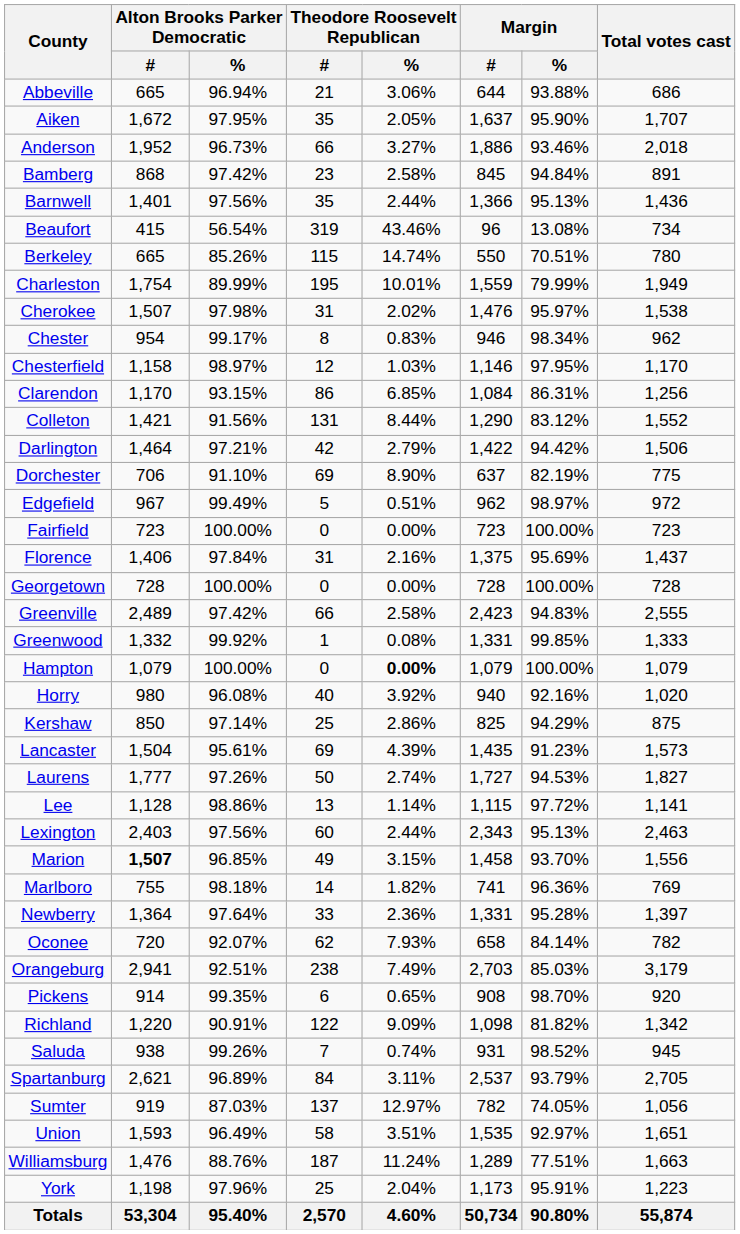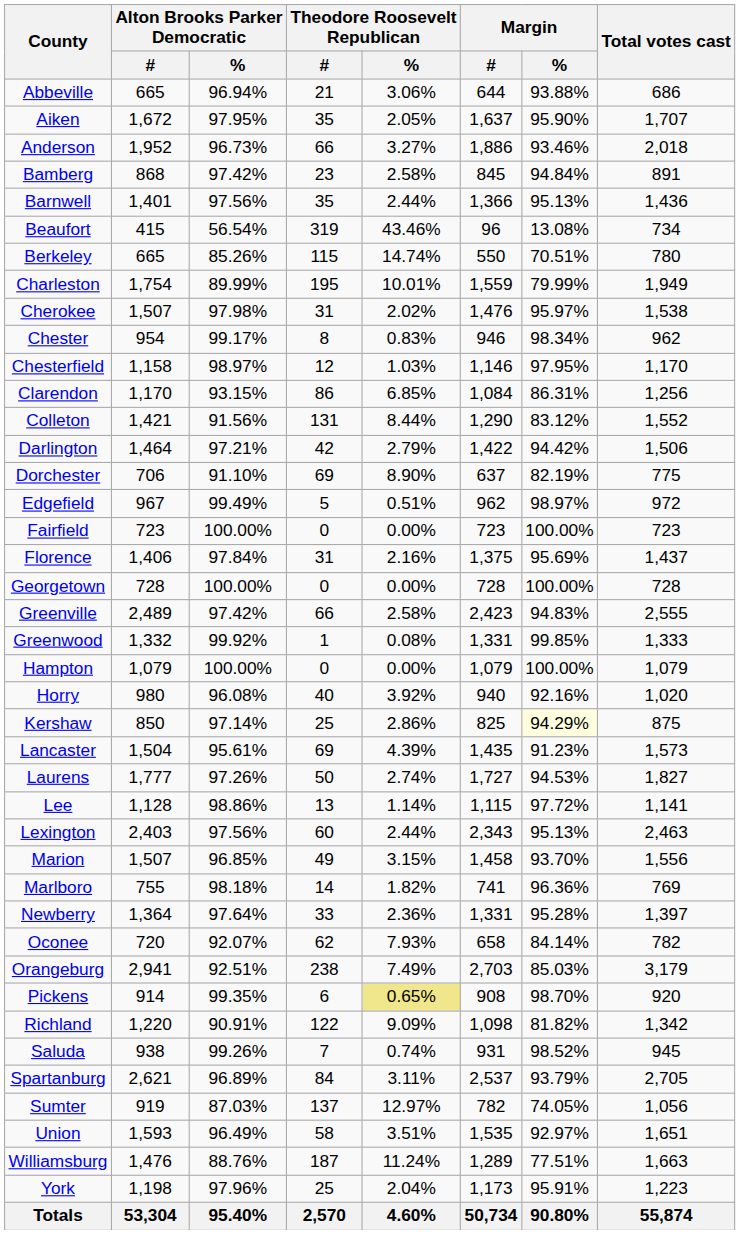(411, 667) bold -> (411, 667) normal
(559, 722) no background -> (559, 722) lightyellow background
(150, 859) bold -> (150, 859) normal
(411, 996) no background -> (411, 996) khaki background
